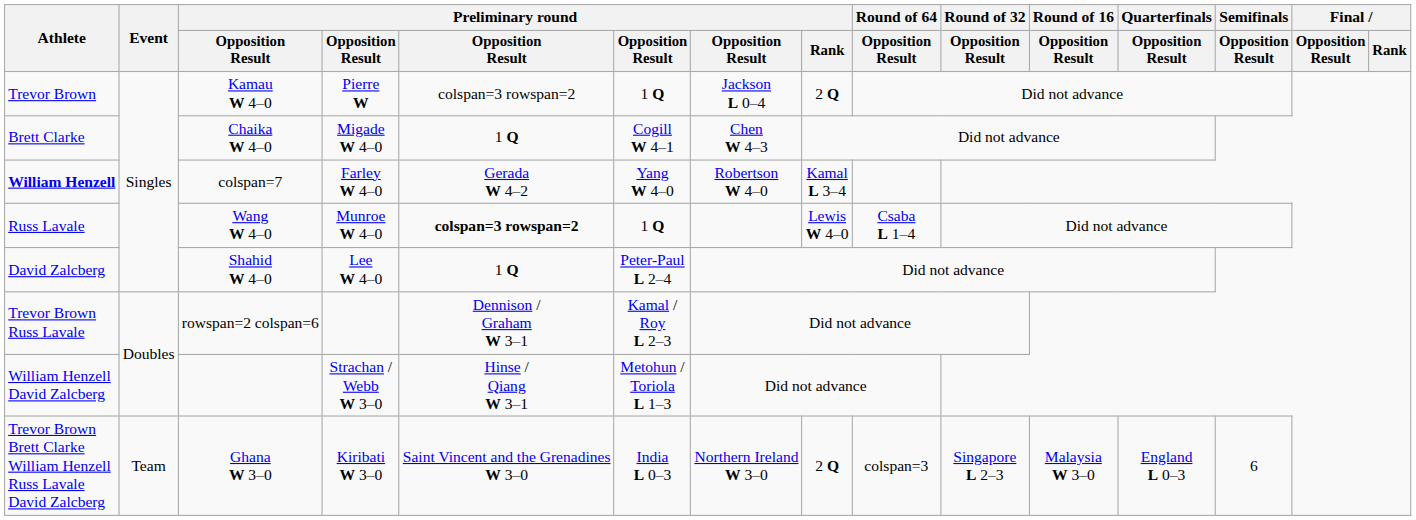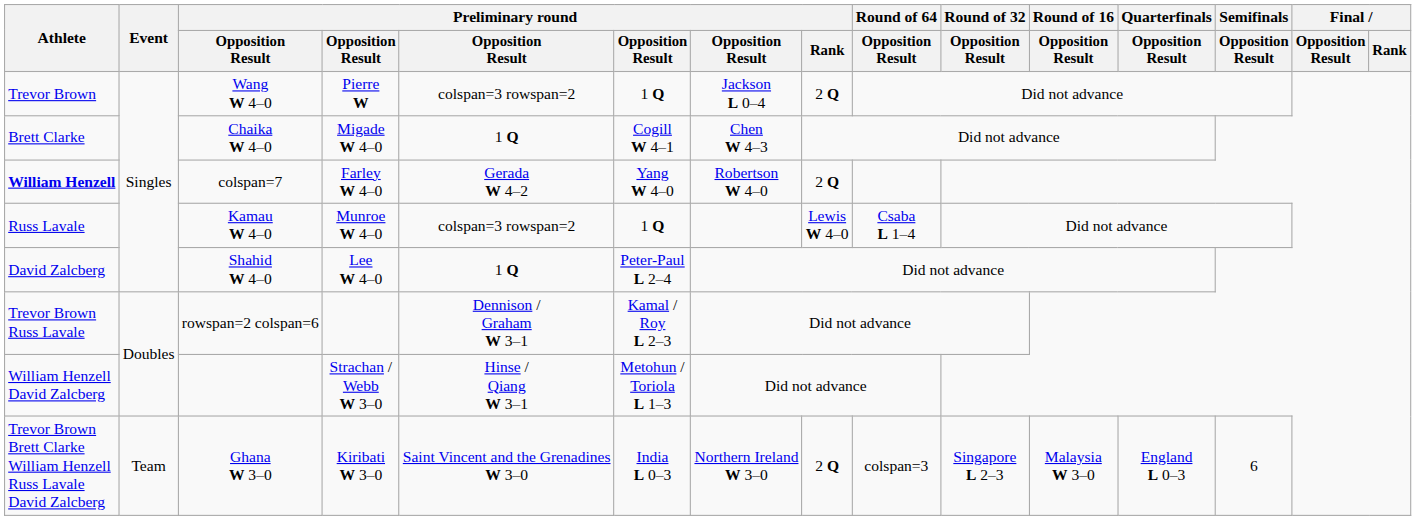(250, 94) Kamau W 4–0 -> (250, 94) Wang W 4–0
(827, 182) Kamal L 3–4 -> (827, 182) 2 Q
(250, 226) Wang W 4–0 -> (250, 226) Kamau W 4–0
(507, 226) bold -> (507, 226) normal
